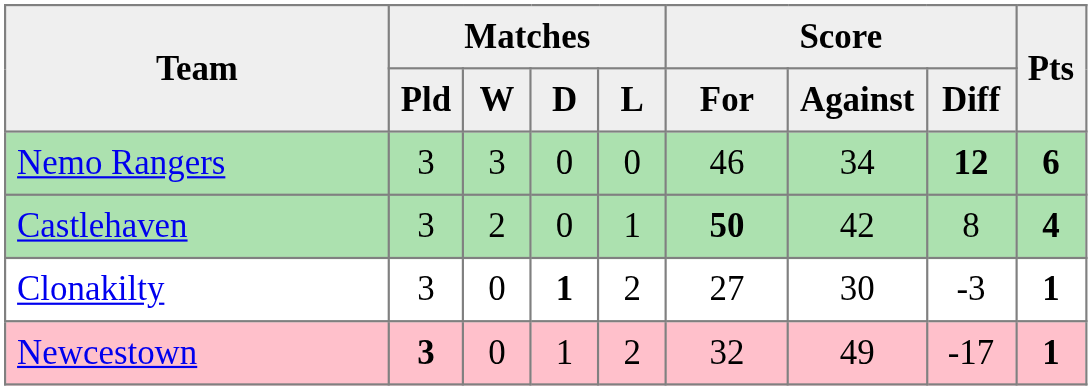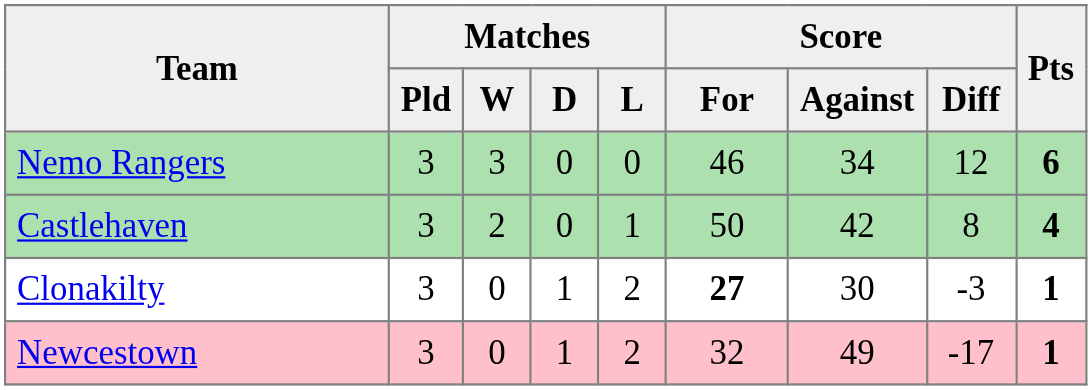(971, 162) bold -> (971, 162) normal
(727, 225) bold -> (727, 225) normal
(565, 288) bold -> (565, 288) normal
(727, 288) normal -> (727, 288) bold
(426, 352) bold -> (426, 352) normal
